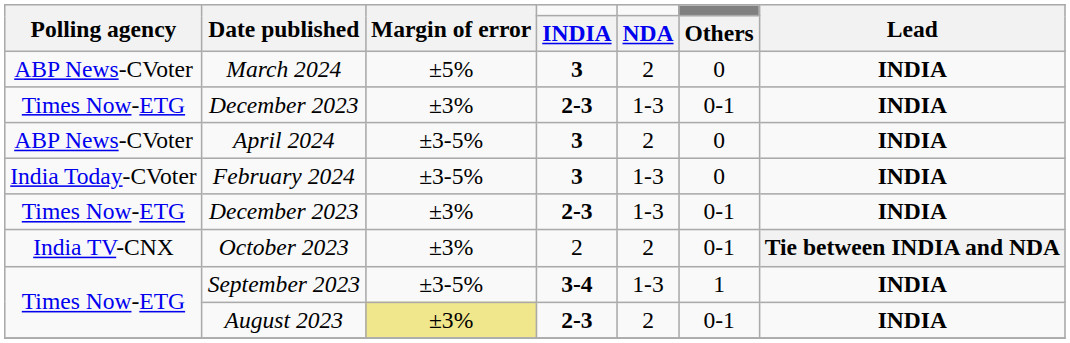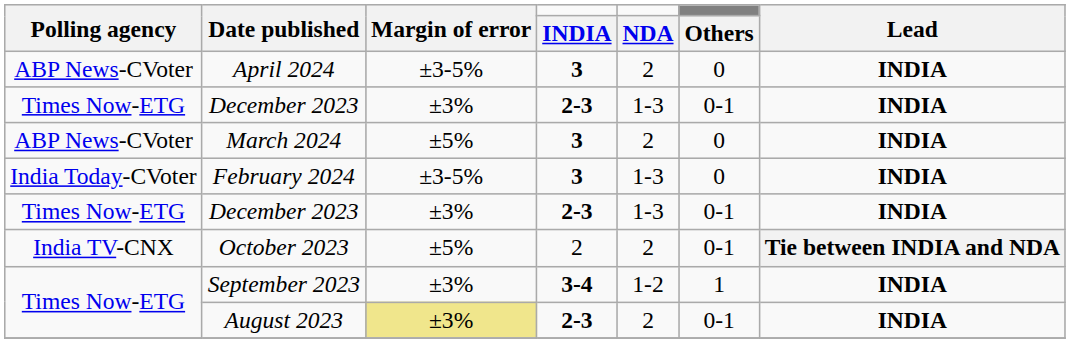rows swapped: (103, 140) <-> (103, 69)
(451, 247) ±3% -> (451, 247) ±5%
(451, 283) ±3-5% -> (451, 283) ±3%
(648, 283) 1-3 -> (648, 283) 1-2
